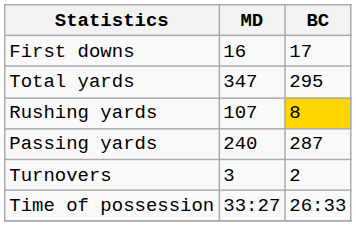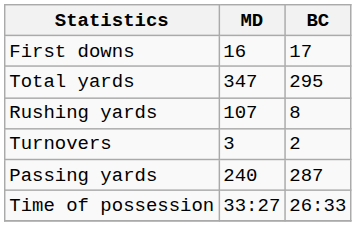(295, 113) gold background -> (295, 113) no background
rows swapped: (83, 144) <-> (61, 175)
